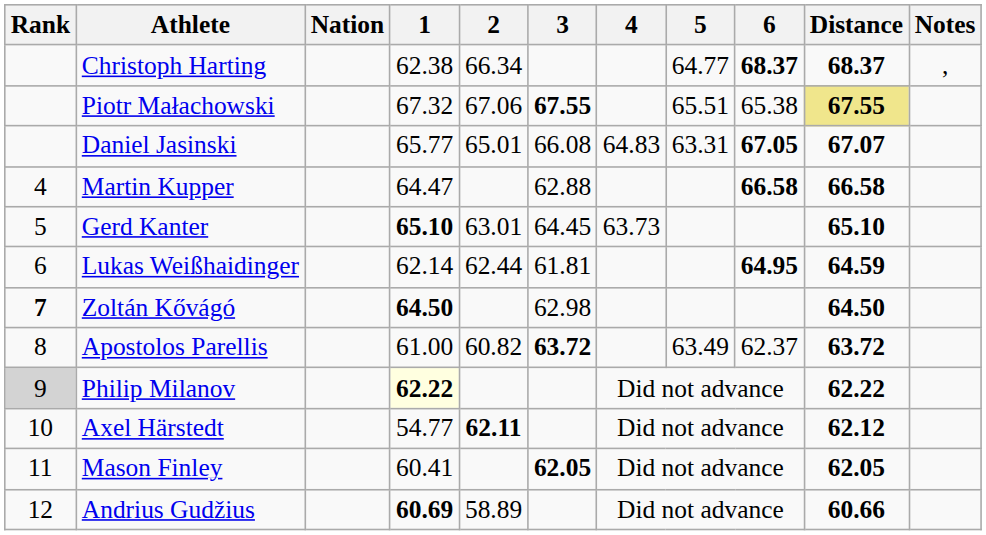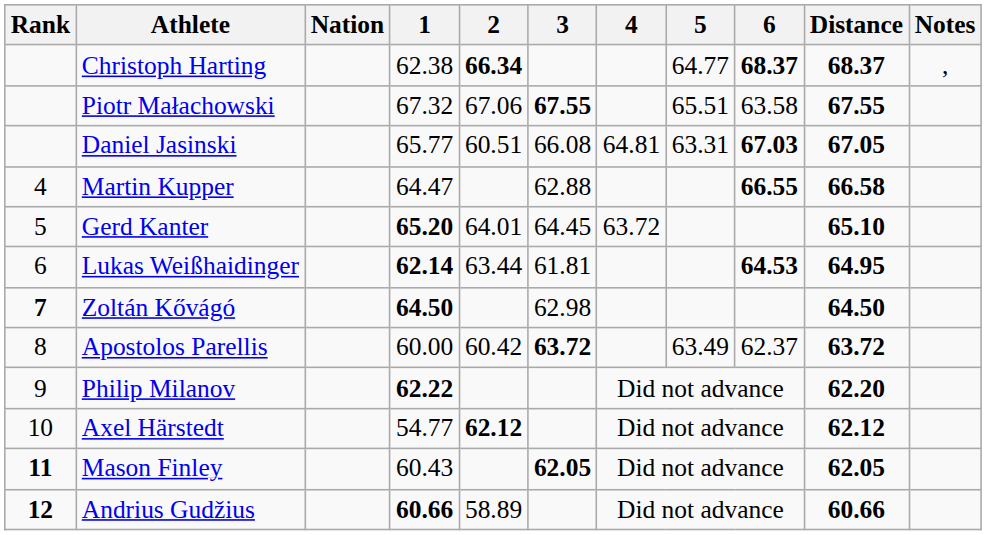(494, 65) normal -> (494, 65) bold
(769, 105) 65.38 -> (769, 105) 63.58
(856, 105) khaki background -> (856, 105) no background
(494, 145) 65.01 -> (494, 145) 60.51
(631, 145) 64.83 -> (631, 145) 64.81
(769, 145) 67.05 -> (769, 145) 67.03
(856, 145) 67.07 -> (856, 145) 67.05
(769, 186) 66.58 -> (769, 186) 66.55
(425, 226) 65.10 -> (425, 226) 65.20
(494, 226) 63.01 -> (494, 226) 64.01
(631, 226) 63.73 -> (631, 226) 63.72
(425, 266) normal -> (425, 266) bold
(494, 266) 62.44 -> (494, 266) 63.44
(769, 266) 64.95 -> (769, 266) 64.53
(856, 266) 64.59 -> (856, 266) 64.95
(425, 347) 61.00 -> (425, 347) 60.00
(494, 347) 60.82 -> (494, 347) 60.42
(40, 387) lightgrey background -> (40, 387) no background
(425, 387) lightyellow background -> (425, 387) no background
(856, 387) 62.22 -> (856, 387) 62.20
(494, 428) 62.11 -> (494, 428) 62.12
(40, 468) normal -> (40, 468) bold
(425, 468) 60.41 -> (425, 468) 60.43
(40, 508) normal -> (40, 508) bold
(425, 508) 60.69 -> (425, 508) 60.66
